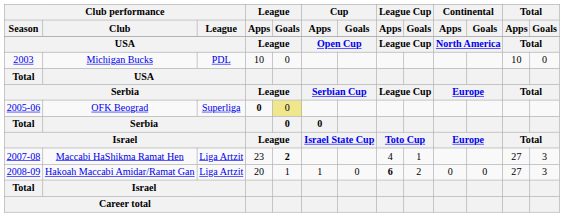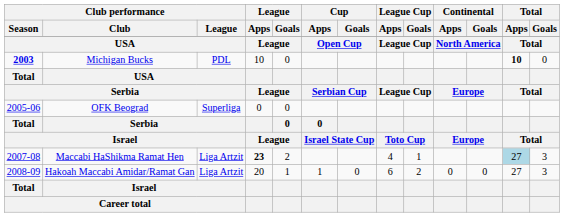(23, 60) normal -> (23, 60) bold
(516, 60) normal -> (516, 60) bold
(259, 108) bold -> (259, 108) normal
(287, 108) khaki background -> (287, 108) no background
(259, 156) normal -> (259, 156) bold
(287, 156) bold -> (287, 156) normal
(516, 156) no background -> (516, 156) lightblue background
(390, 172) bold -> (390, 172) normal
